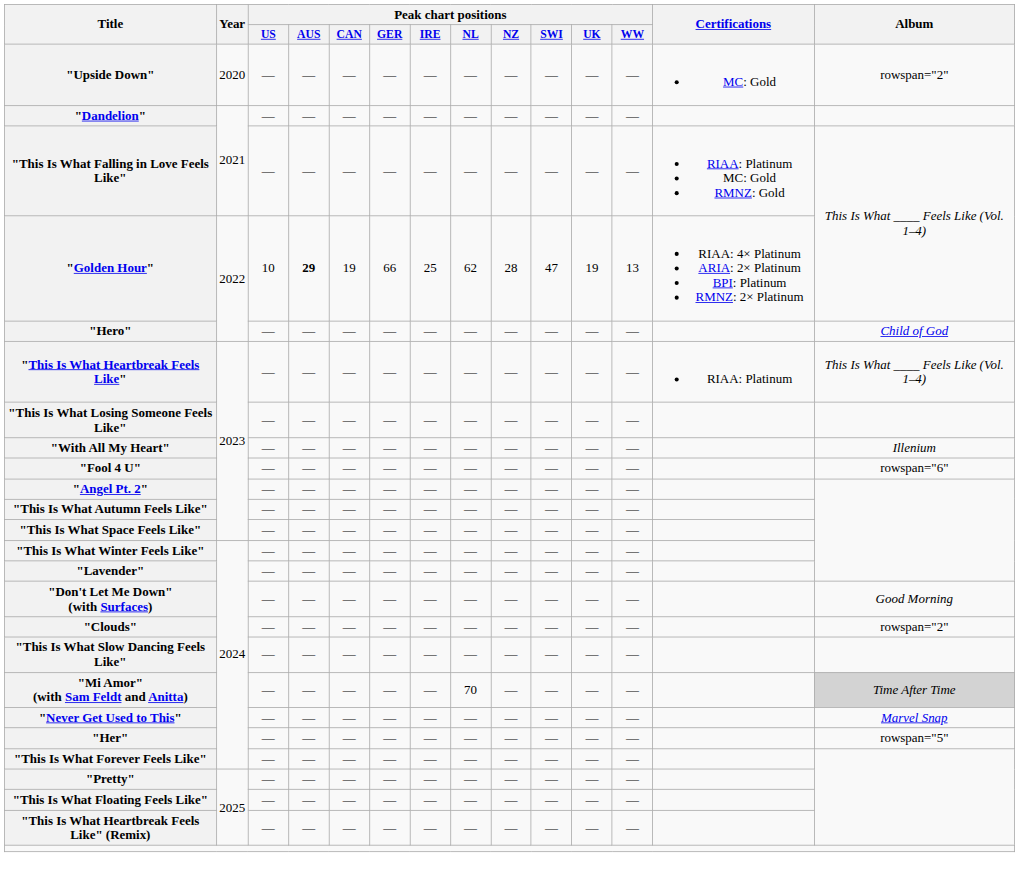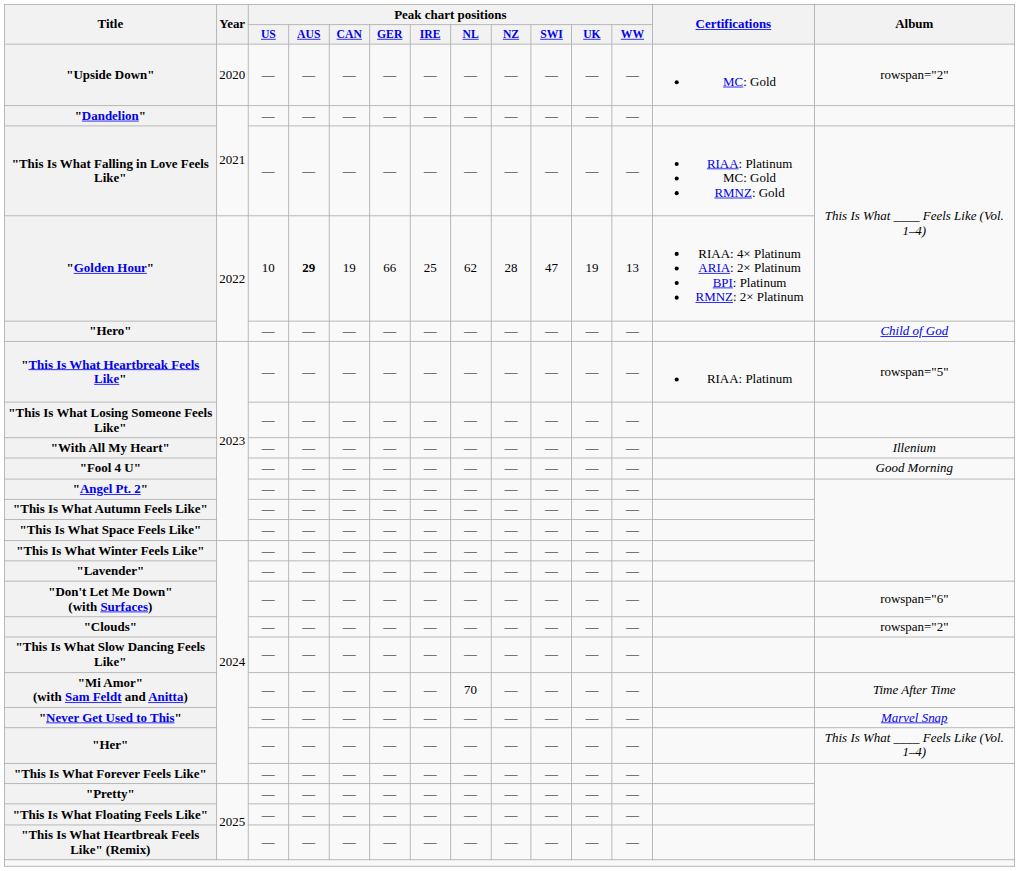(914, 371) This Is What ____ Feels Like (Vol. 1–4) -> (914, 371) rowspan="5"
(914, 468) rowspan="6" -> (914, 468) Good Morning
(914, 599) Good Morning -> (914, 599) rowspan="6"
(914, 689) lightgrey background -> (914, 689) no background
(914, 738) rowspan="5" -> (914, 745) This Is What ____ Feels Like (Vol. 1–4)
